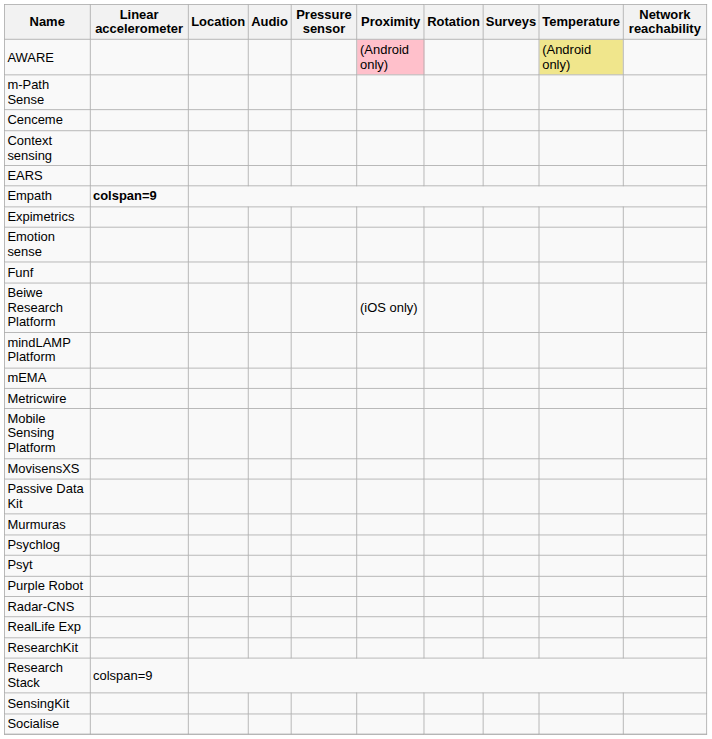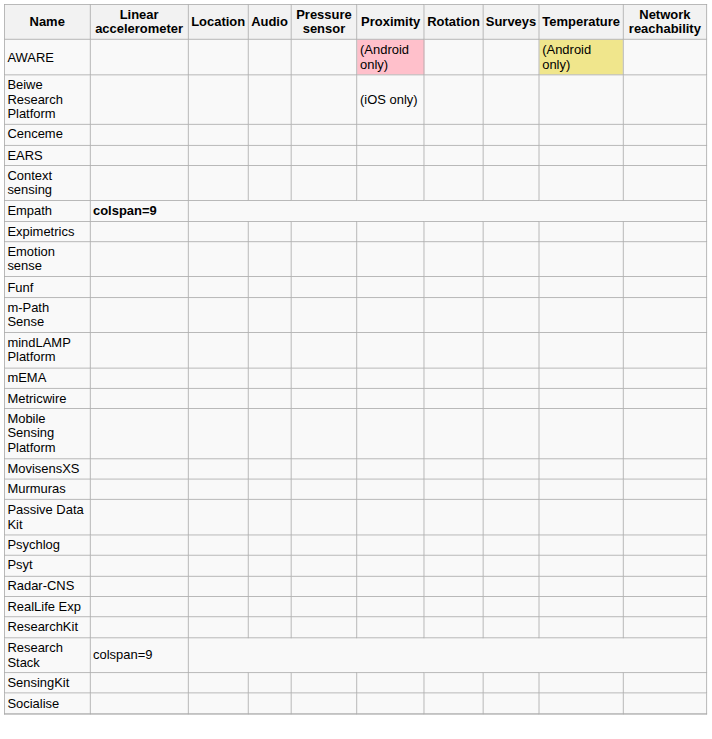rows swapped: (35, 307) <-> (28, 92)
rows swapped: (30, 148) <-> (25, 175)
rows swapped: (37, 524) <-> (46, 496)
- row: (45, 586)
